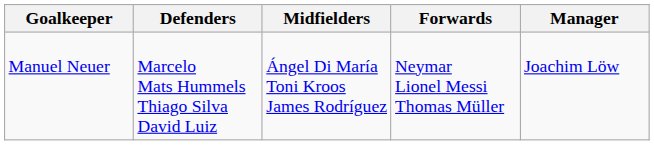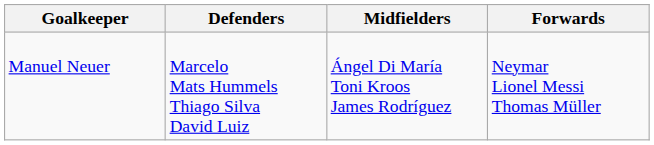- column: (584, 18)
